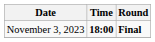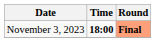(130, 29) no background -> (130, 29) lightsalmon background
